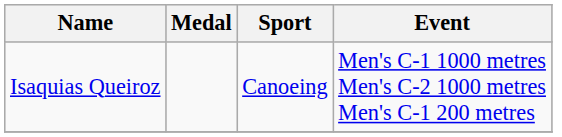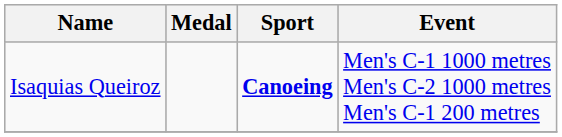(285, 86) normal -> (287, 86) bold
